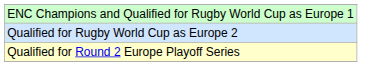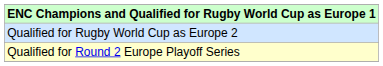(180, 14) normal -> (191, 14) bold
